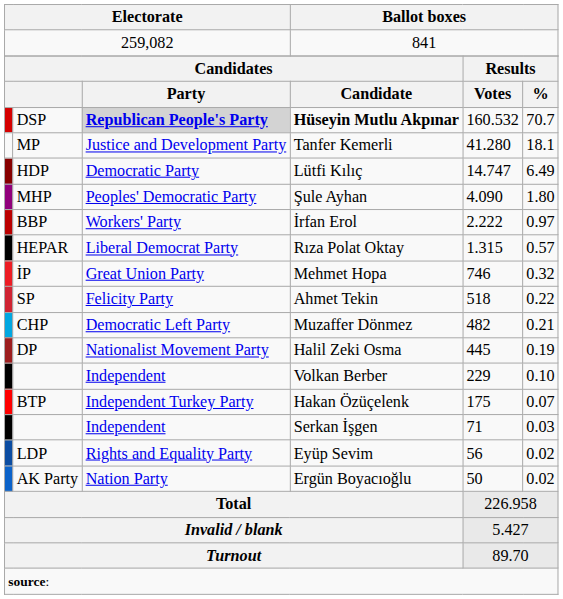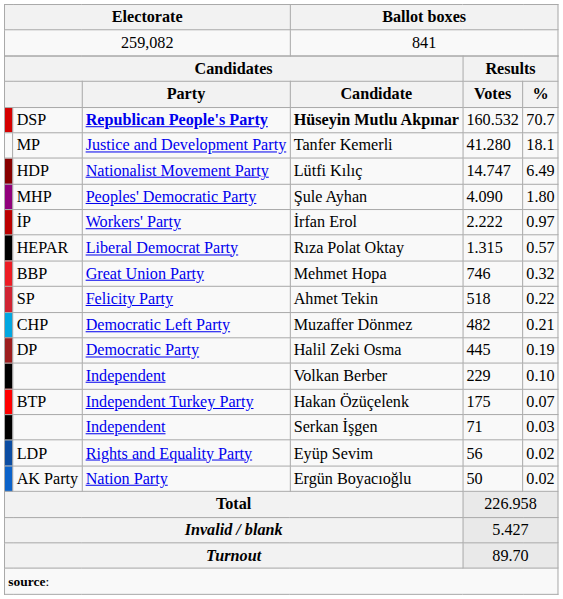(177, 119) lightgrey background -> (177, 119) no background
(142, 171) Democratic Party -> (177, 171) Nationalist Movement Party
(32, 222) BBP -> (24, 222) İP
(24, 273) İP -> (32, 273) BBP
(177, 350) Nationalist Movement Party -> (142, 350) Democratic Party
